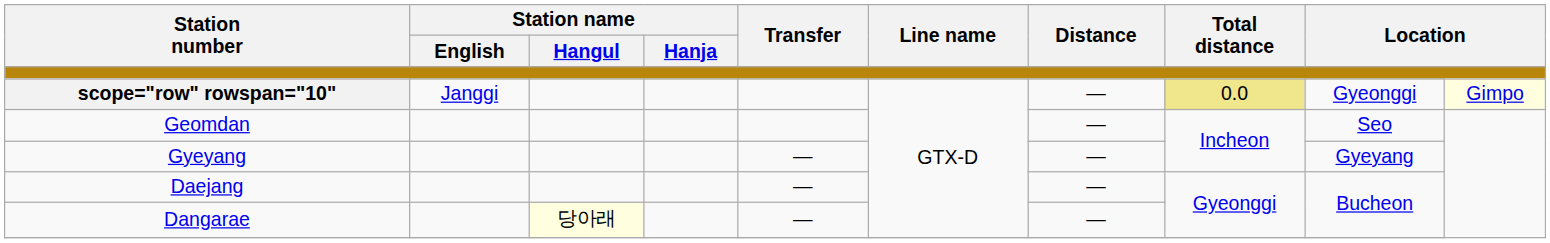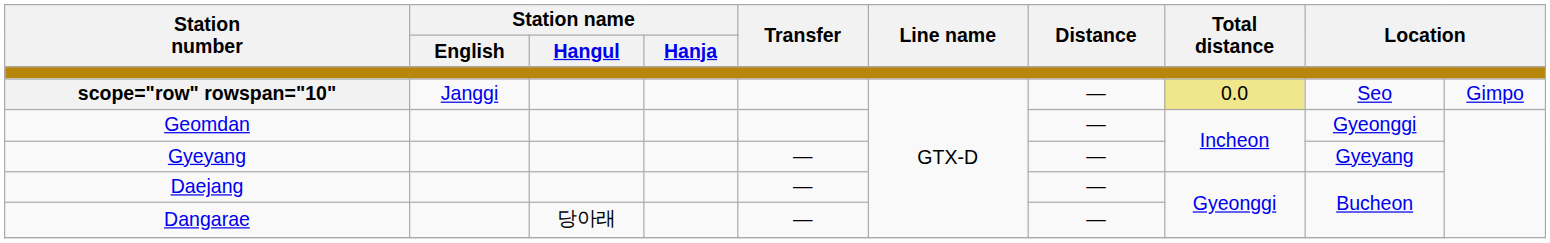(1375, 94) Gyeonggi -> (1375, 94) Seo
(1495, 94) lightyellow background -> (1495, 94) no background
(1375, 125) Seo -> (1375, 125) Gyeonggi
(587, 219) lightyellow background -> (587, 219) no background
